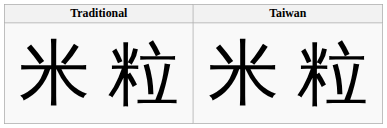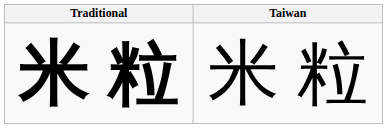(99, 73) normal -> (99, 73) bold
